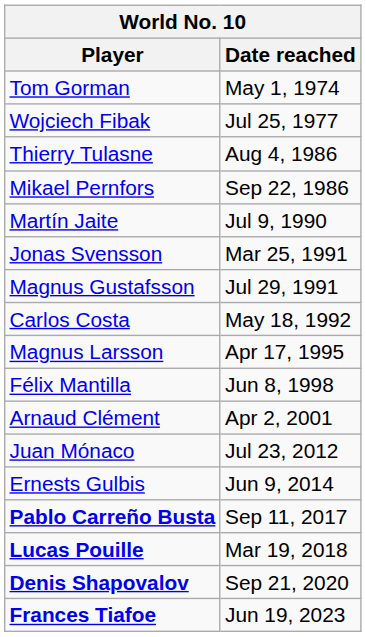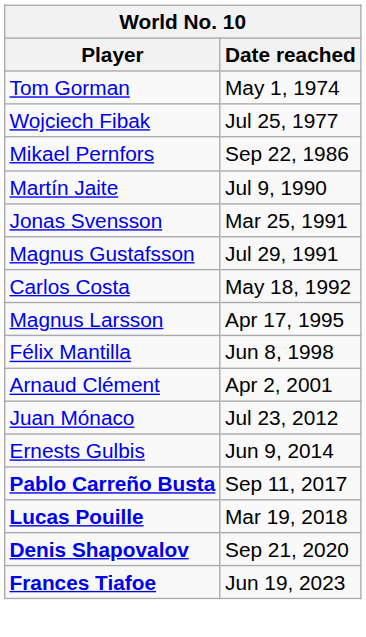- row: (81, 154)
